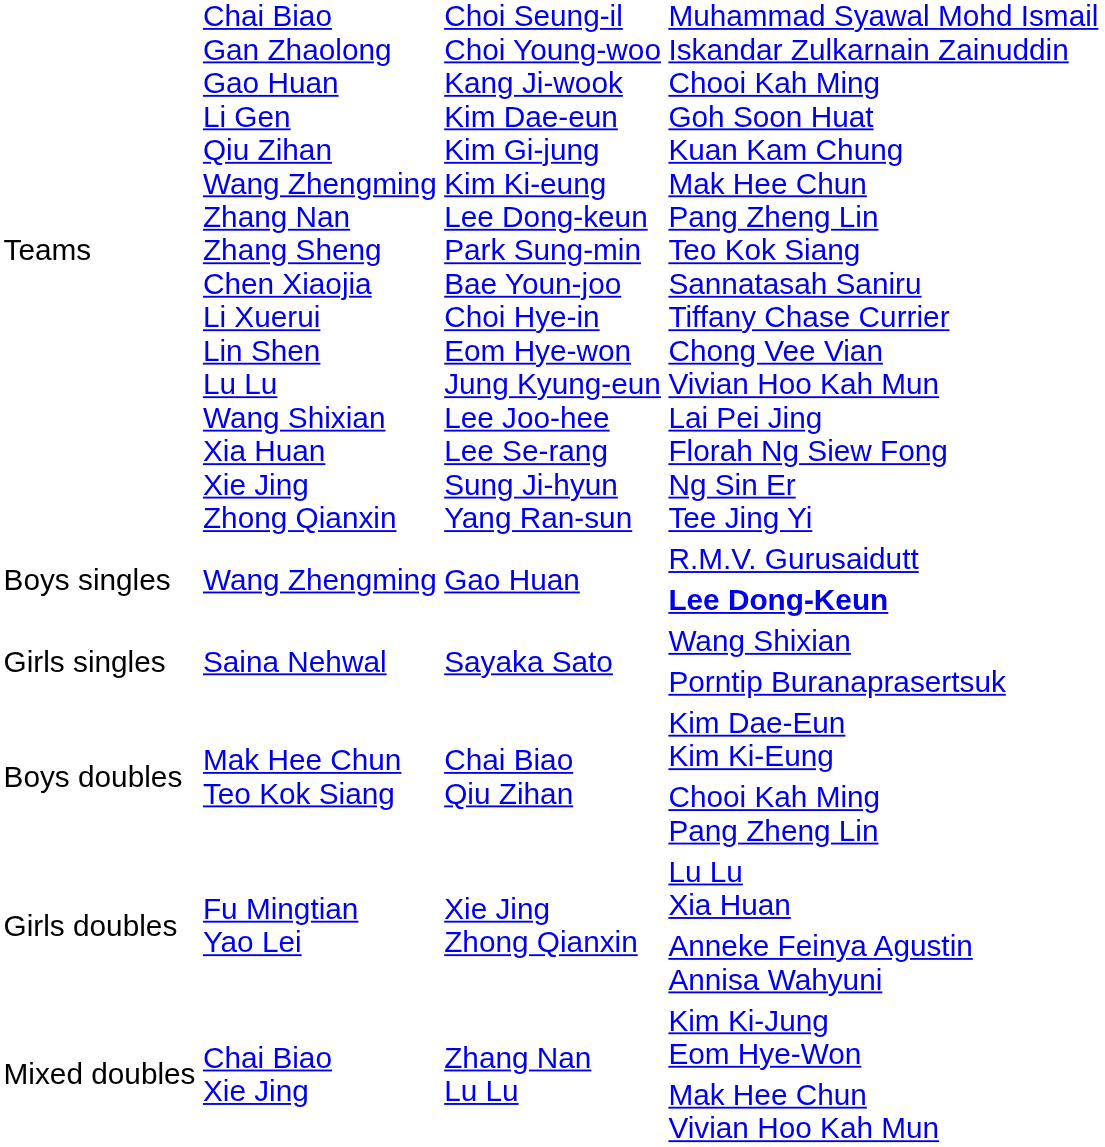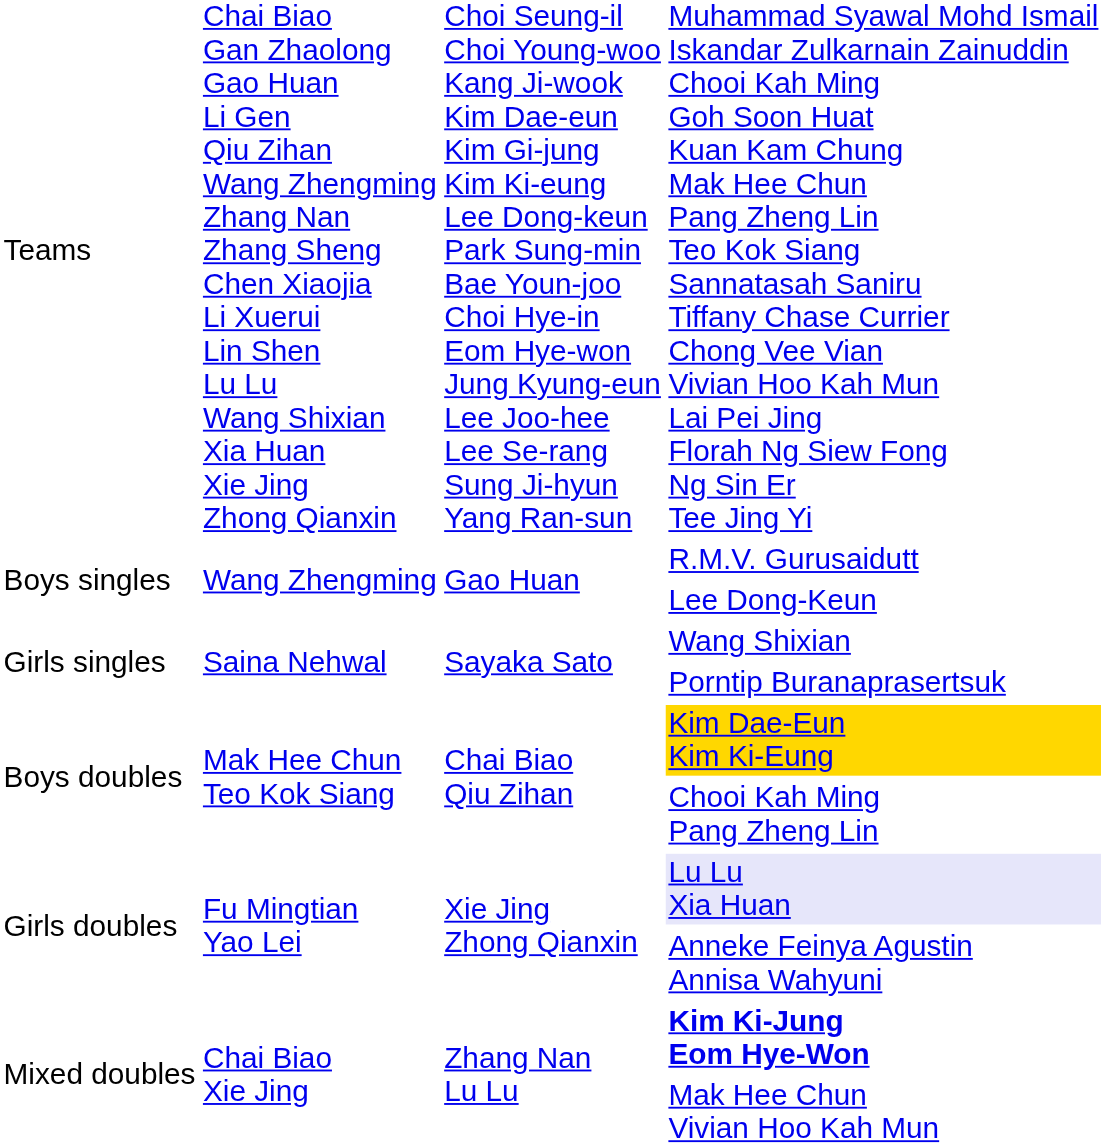(778, 600) bold -> (773, 600) normal
(757, 739) no background -> (757, 739) gold background
(730, 888) no background -> (730, 888) lavender background
(765, 1037) normal -> (769, 1037) bold
